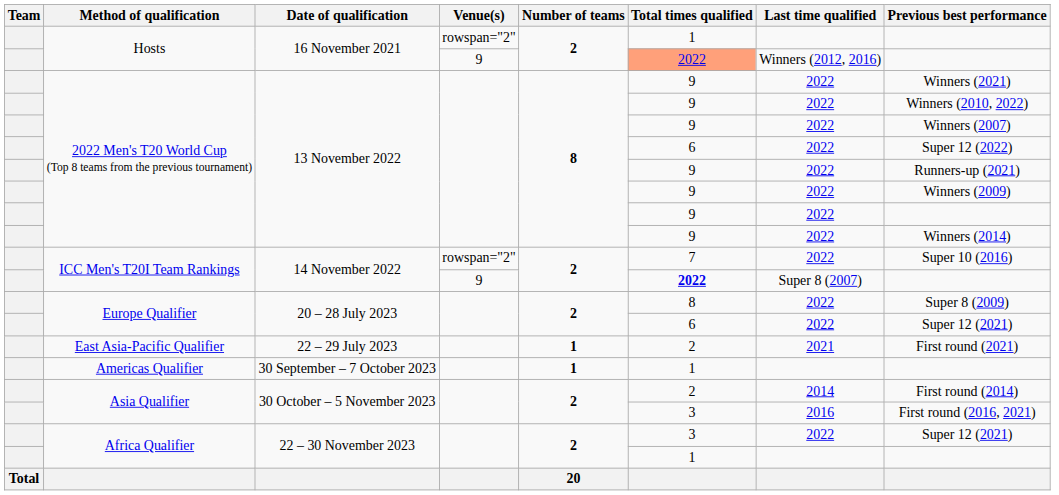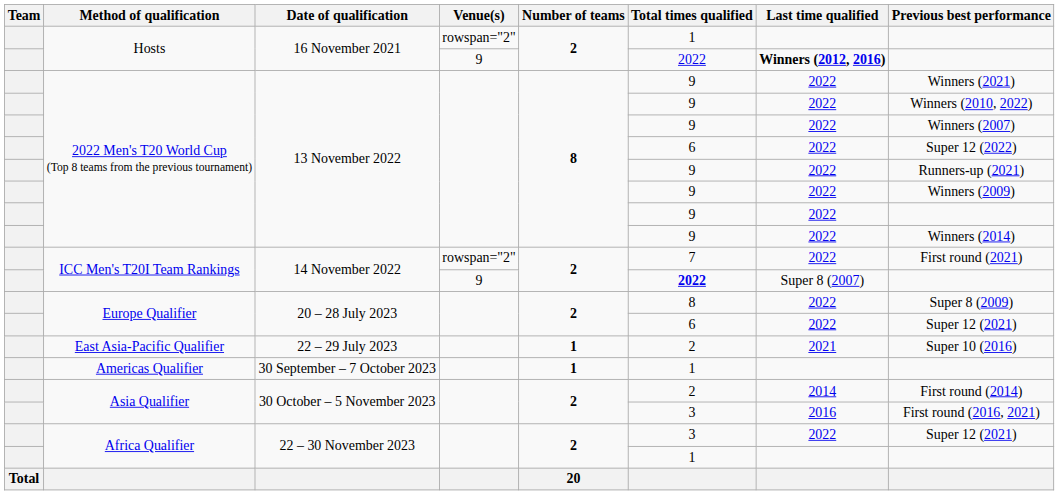(692, 59) lightsalmon background -> (692, 59) no background
(820, 59) normal -> (822, 59) bold
(967, 258) Super 10 (2016) -> (971, 258) First round (2021)
(967, 346) First round (2021) -> (971, 346) Super 10 (2016)
